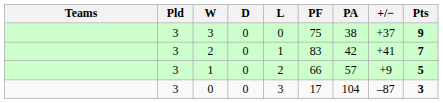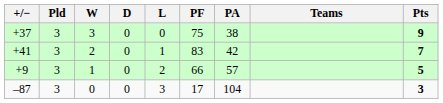columns swapped: (81, 13) <-> (386, 13)
